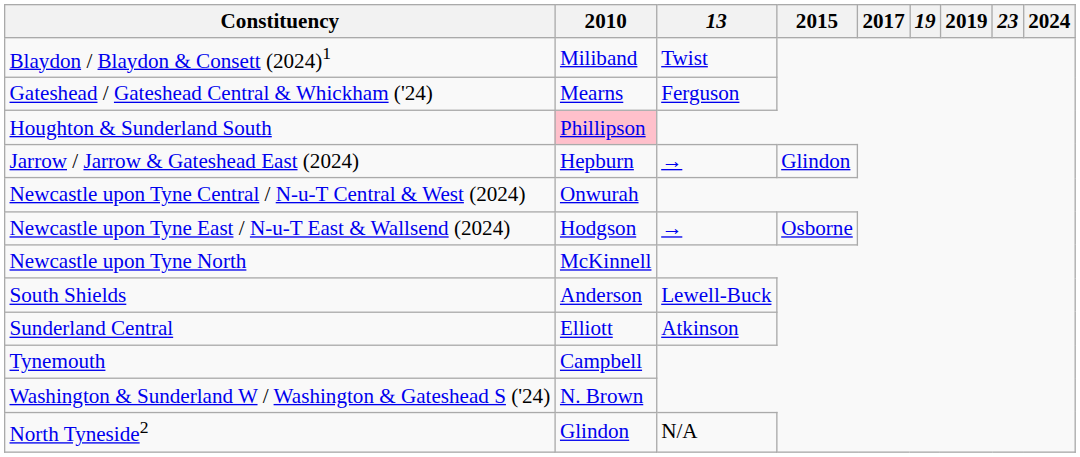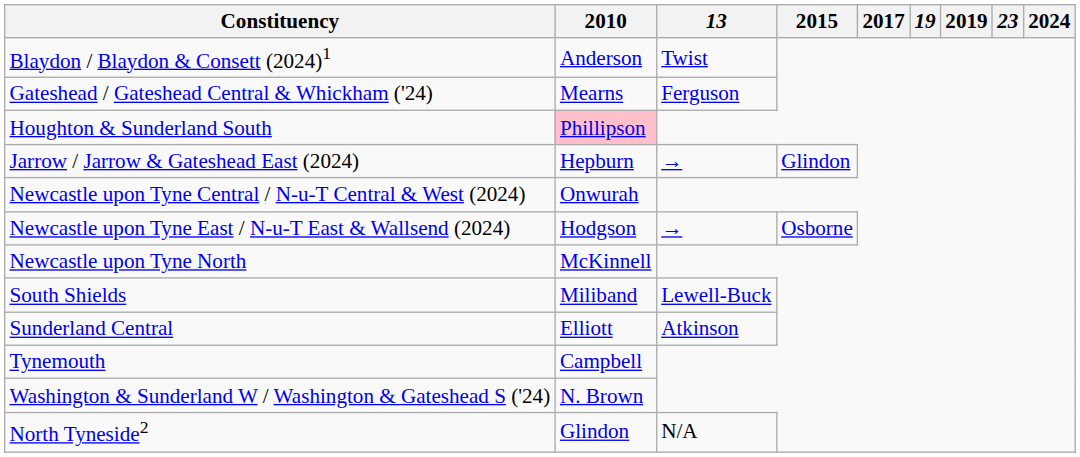(599, 57) Miliband -> (601, 57) Anderson
(601, 294) Anderson -> (599, 294) Miliband
